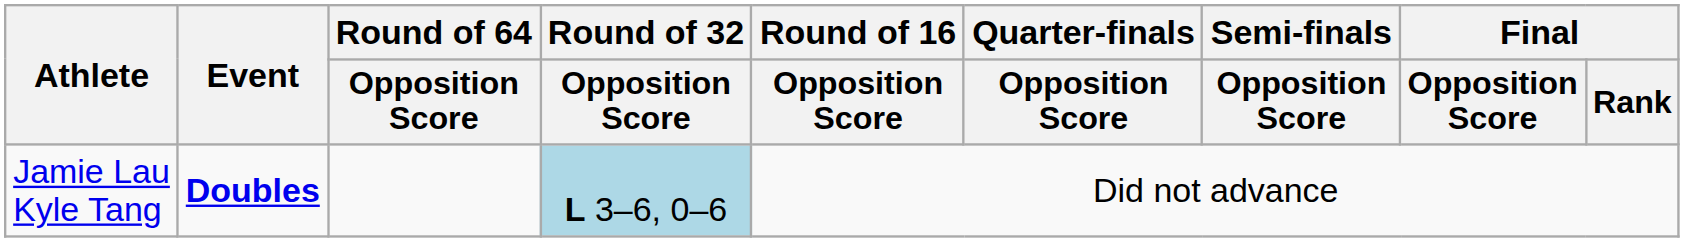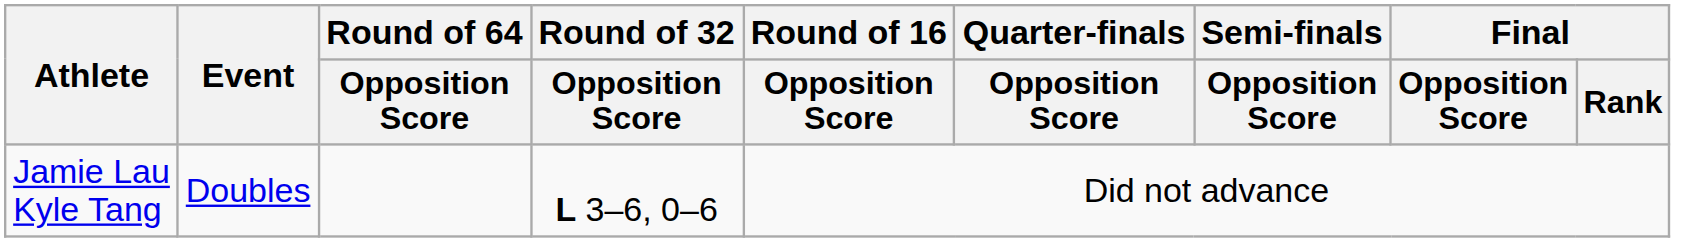(253, 191) bold -> (248, 191) normal
(646, 210) lightblue background -> (637, 210) no background
